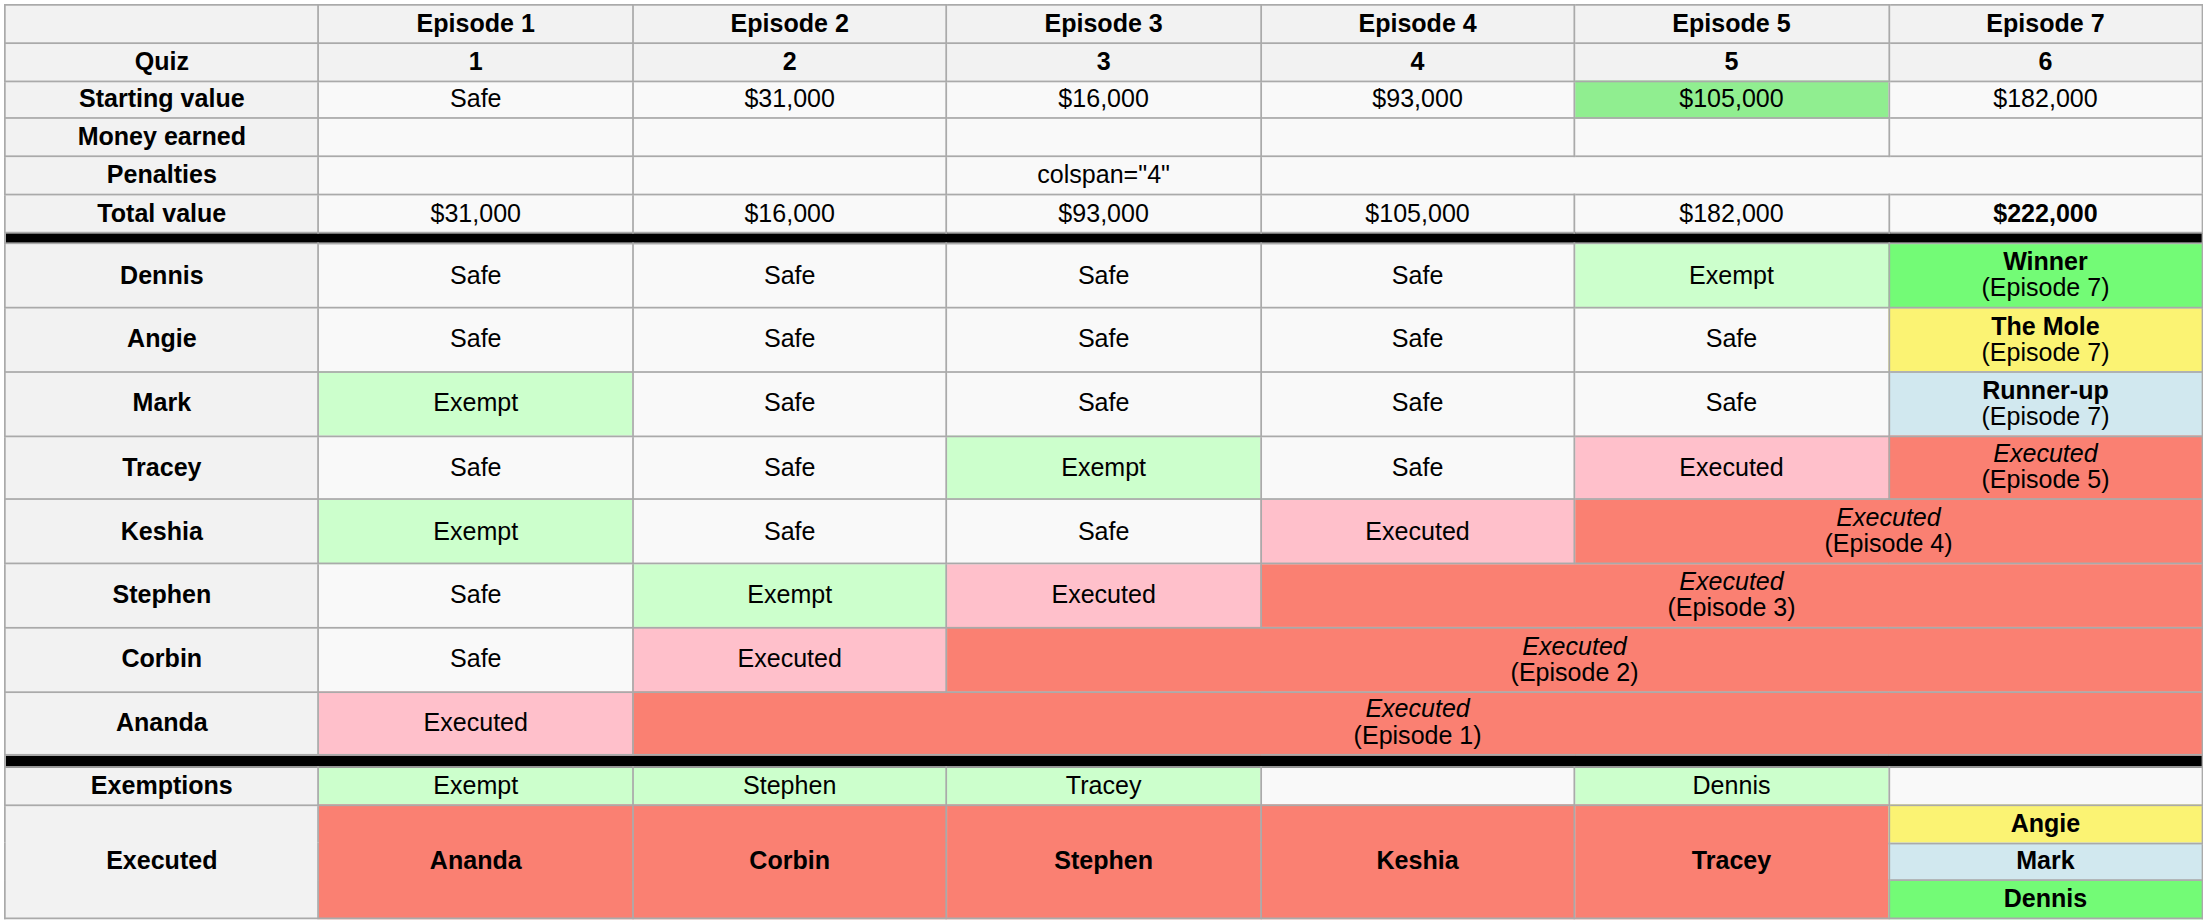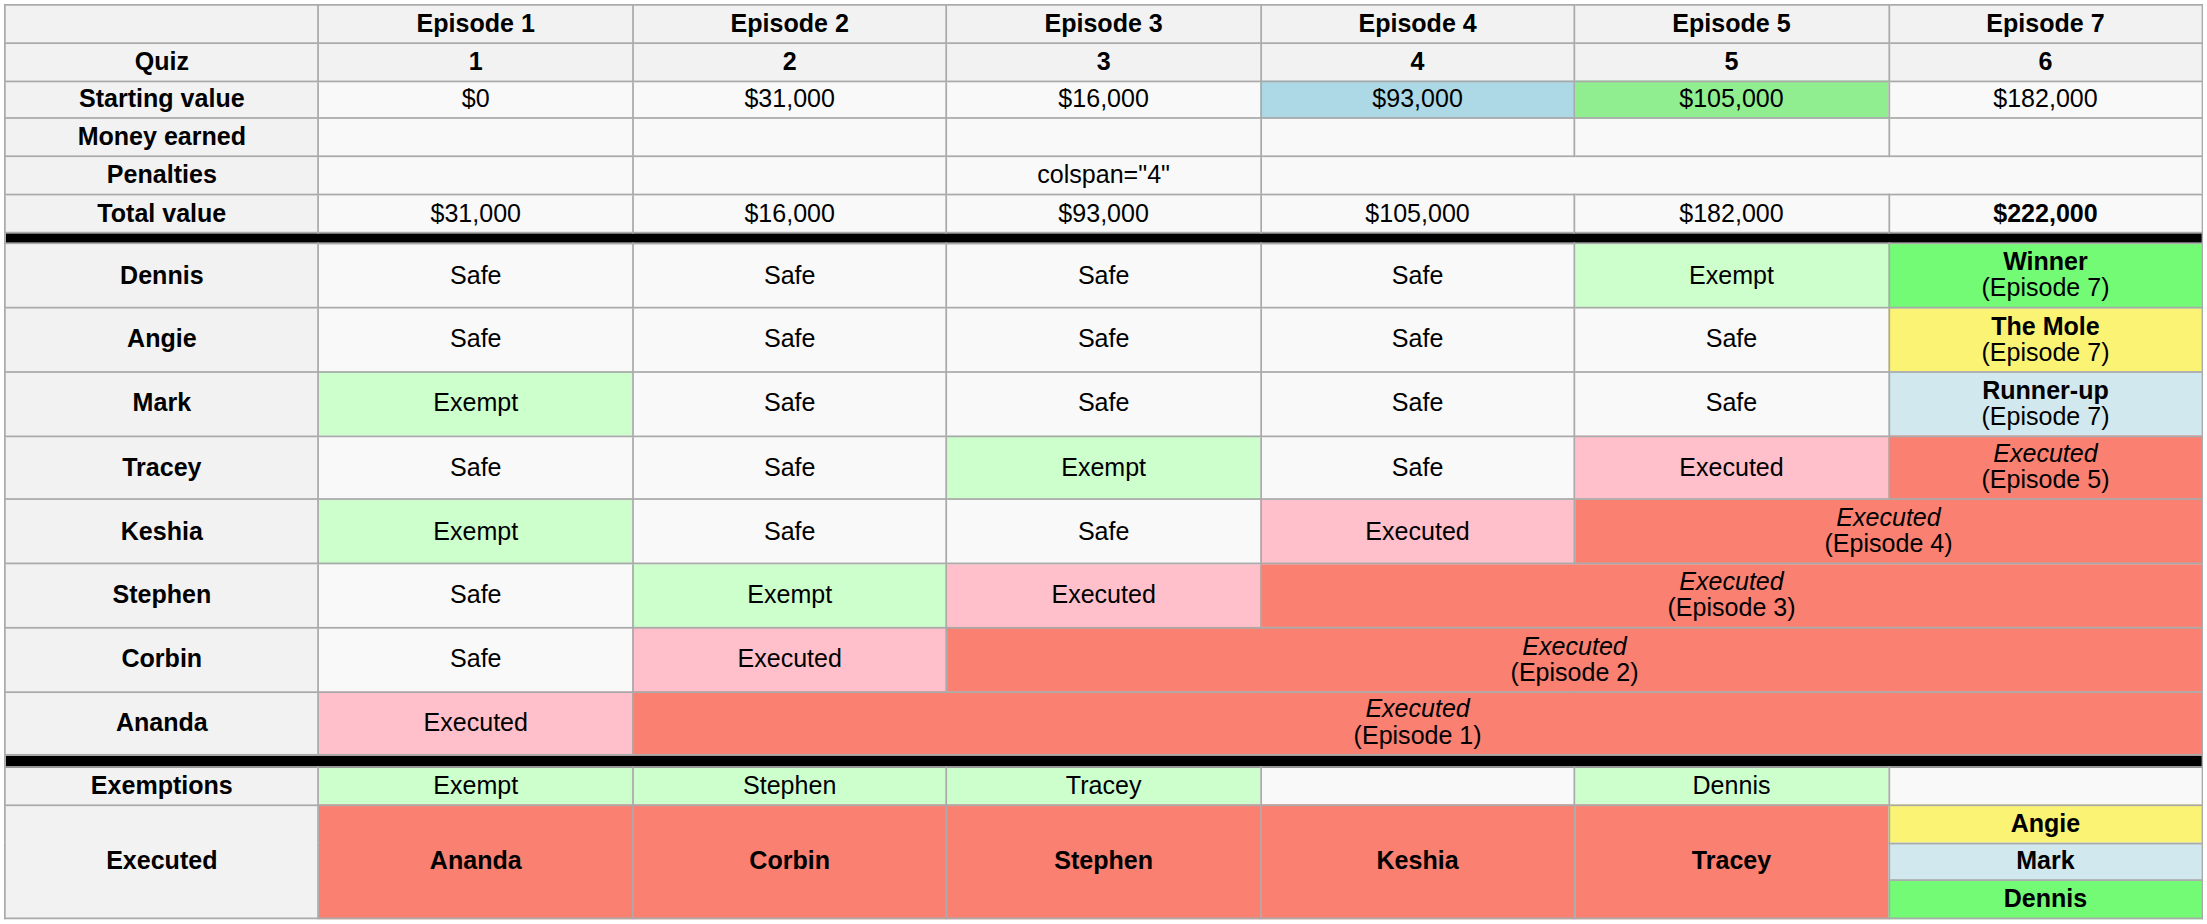(476, 99) Safe -> (476, 99) $0
(1418, 99) no background -> (1418, 99) lightblue background
